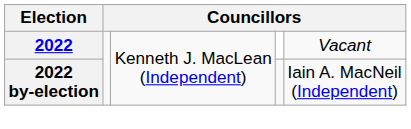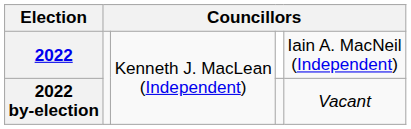(345, 45) Vacant -> (345, 54) Iain A. MacNeil (Independent)
(345, 82) Iain A. MacNeil (Independent) -> (345, 101) Vacant
